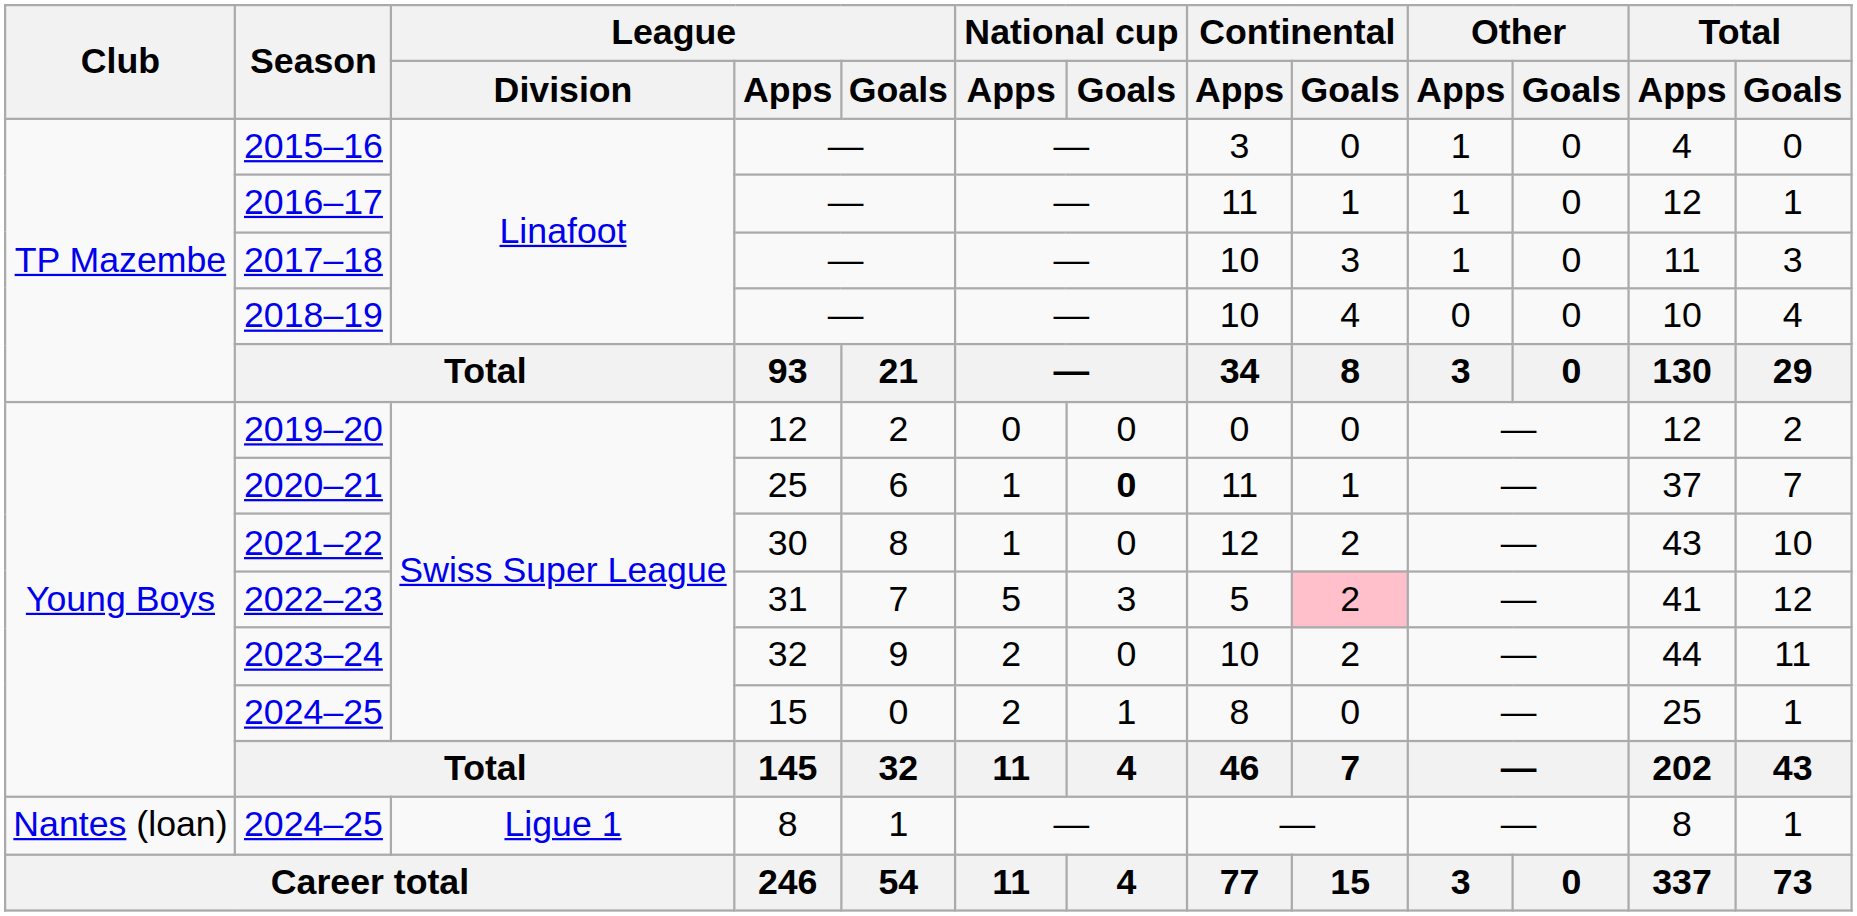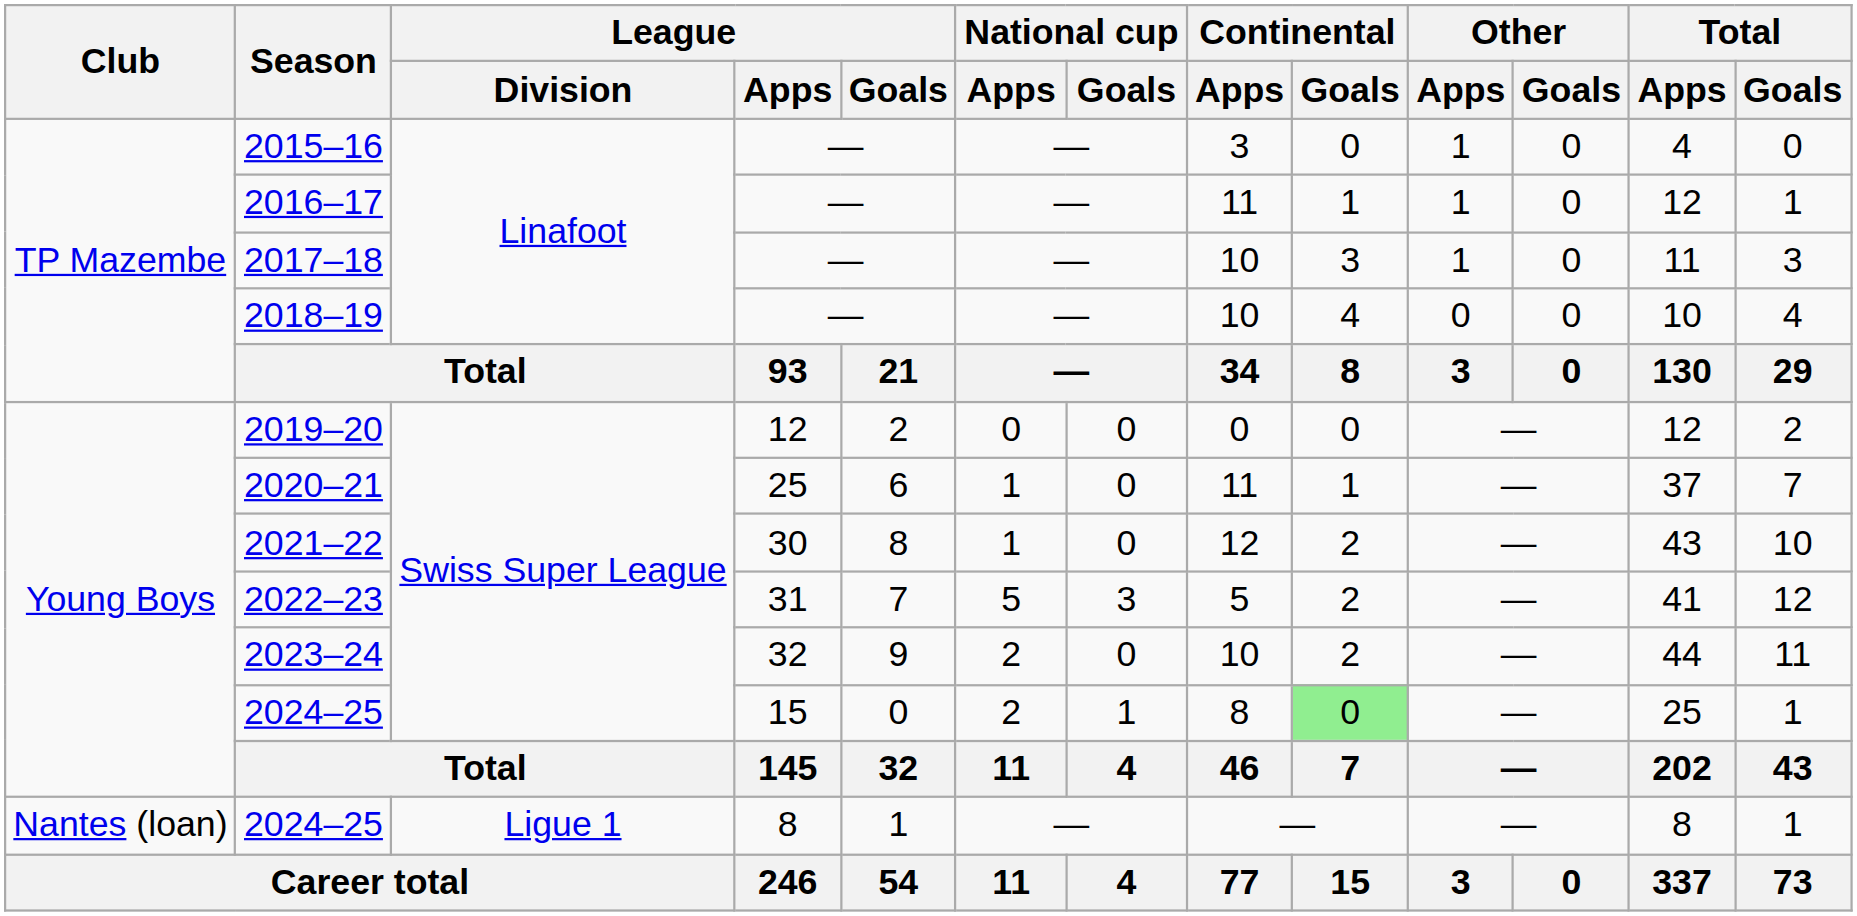(1126, 485) bold -> (1126, 485) normal
(1350, 598) pink background -> (1350, 598) no background
(1350, 711) no background -> (1350, 711) lightgreen background
